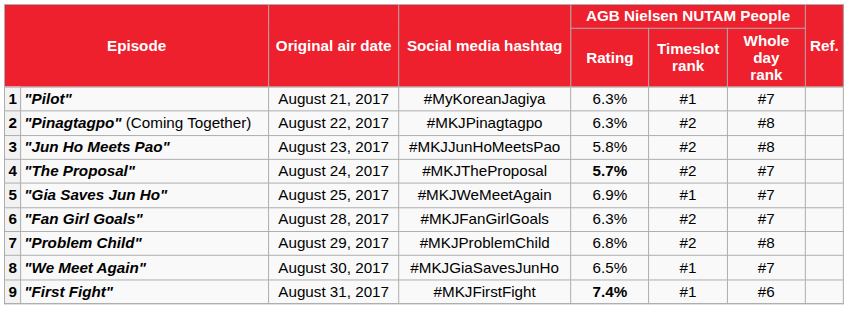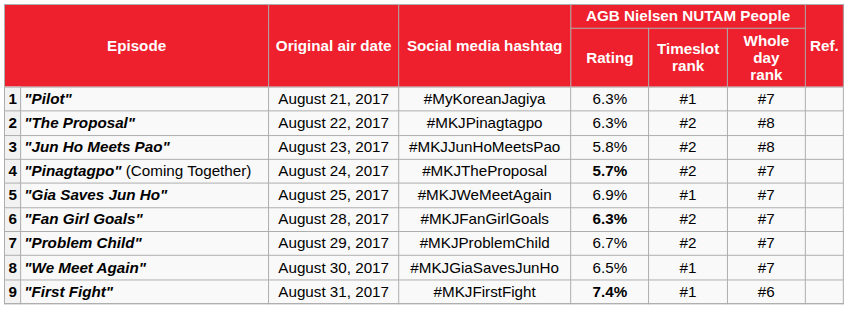(138, 123) "Pinagtagpo" (Coming Together) -> (80, 123) "The Proposal"
(80, 171) "The Proposal" -> (138, 171) "Pinagtagpo" (Coming Together)
(610, 219) normal -> (610, 219) bold
(610, 243) 6.8% -> (610, 243) 6.7%
(766, 243) #8 -> (766, 243) #7
